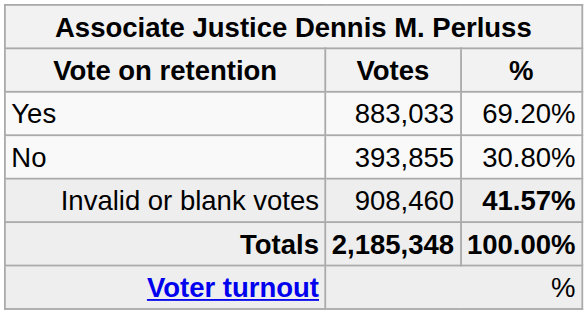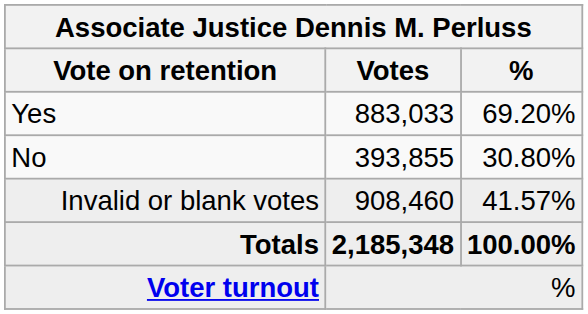(529, 201) bold -> (529, 201) normal
